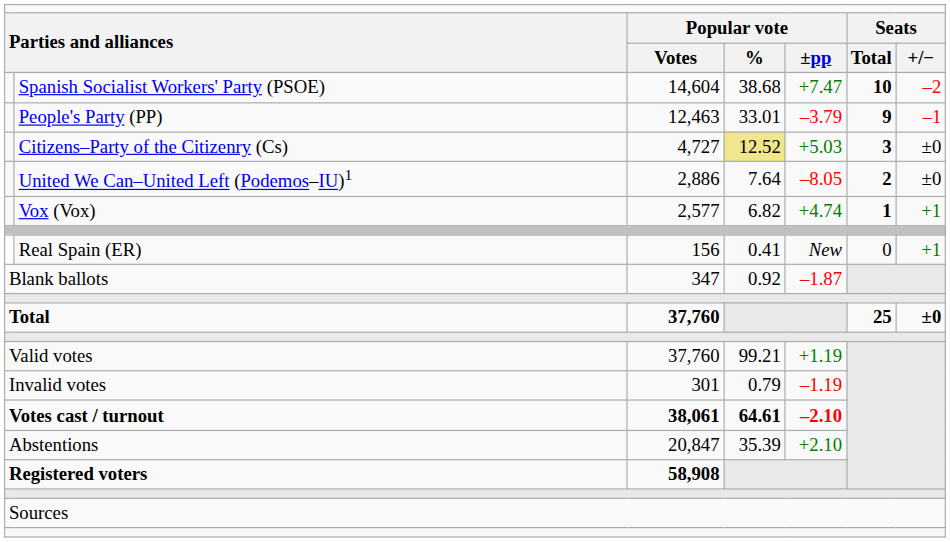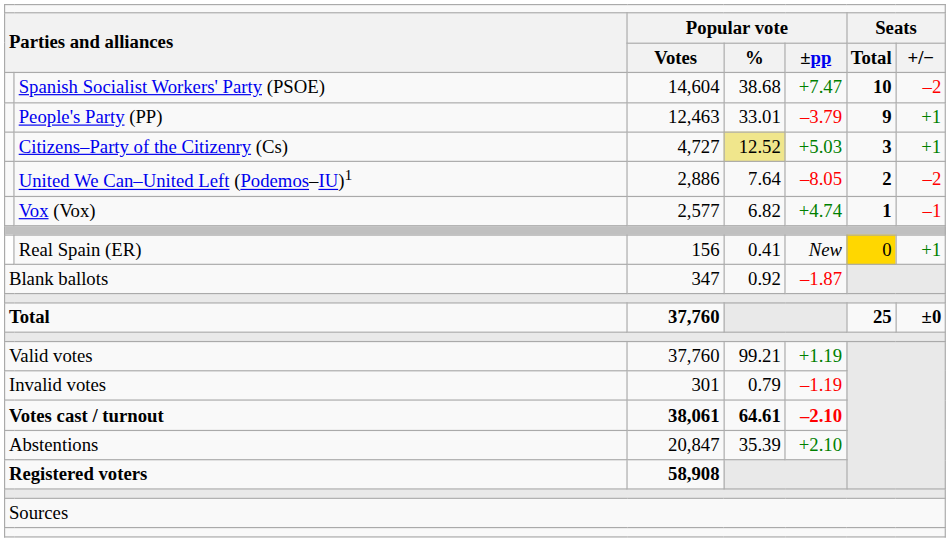(932, 117) –1 -> (931, 117) +1
(931, 146) ±0 -> (931, 146) +1
(931, 178) ±0 -> (932, 178) –2
(931, 211) +1 -> (932, 211) –1
(887, 249) no background -> (887, 249) gold background
